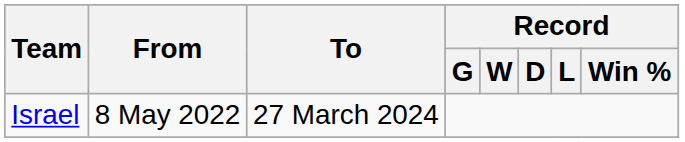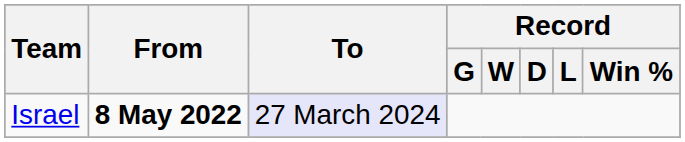(168, 114) normal -> (168, 114) bold
(346, 114) no background -> (348, 114) lavender background
